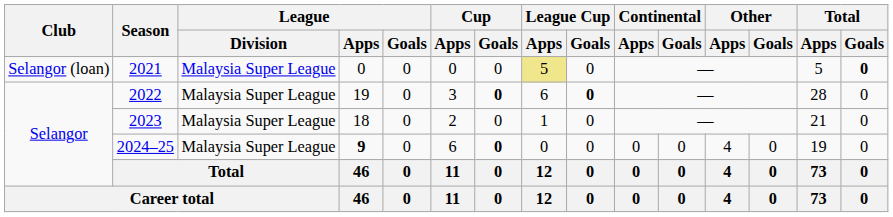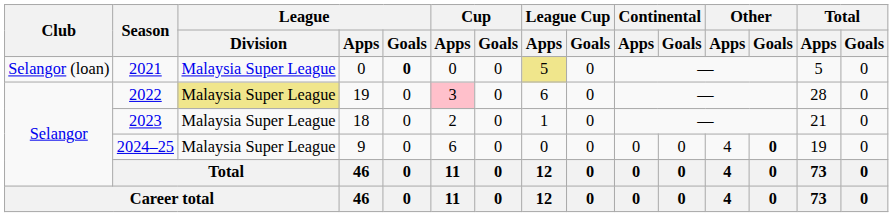(407, 69) normal -> (407, 69) bold
(864, 69) bold -> (864, 69) normal
(259, 95) no background -> (259, 95) khaki background
(452, 95) no background -> (452, 95) pink background
(498, 95) bold -> (498, 95) normal
(590, 95) bold -> (590, 95) normal
(361, 146) bold -> (361, 146) normal
(498, 146) bold -> (498, 146) normal
(773, 146) normal -> (773, 146) bold
